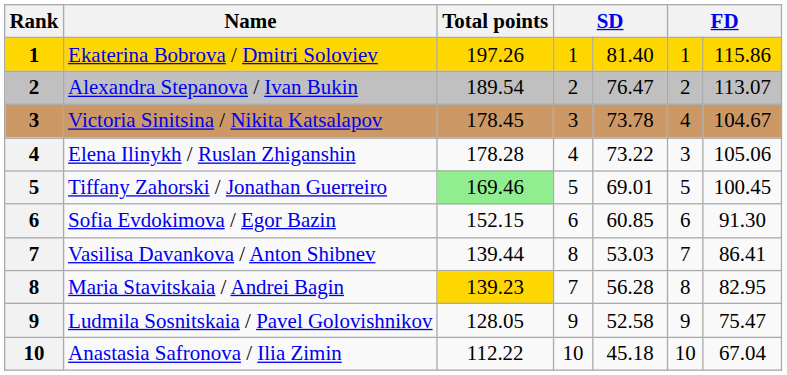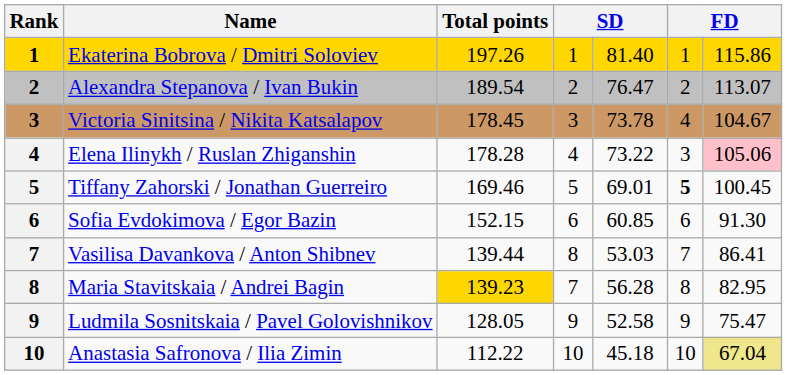(742, 154) no background -> (742, 154) pink background
(495, 187) lightgreen background -> (495, 187) no background
(685, 187) normal -> (685, 187) bold
(742, 353) no background -> (742, 353) khaki background
